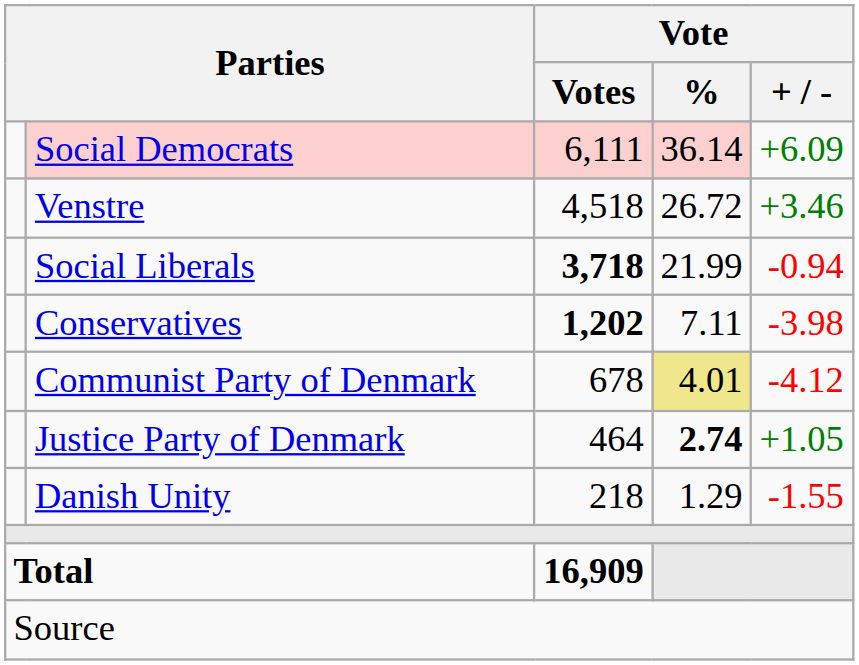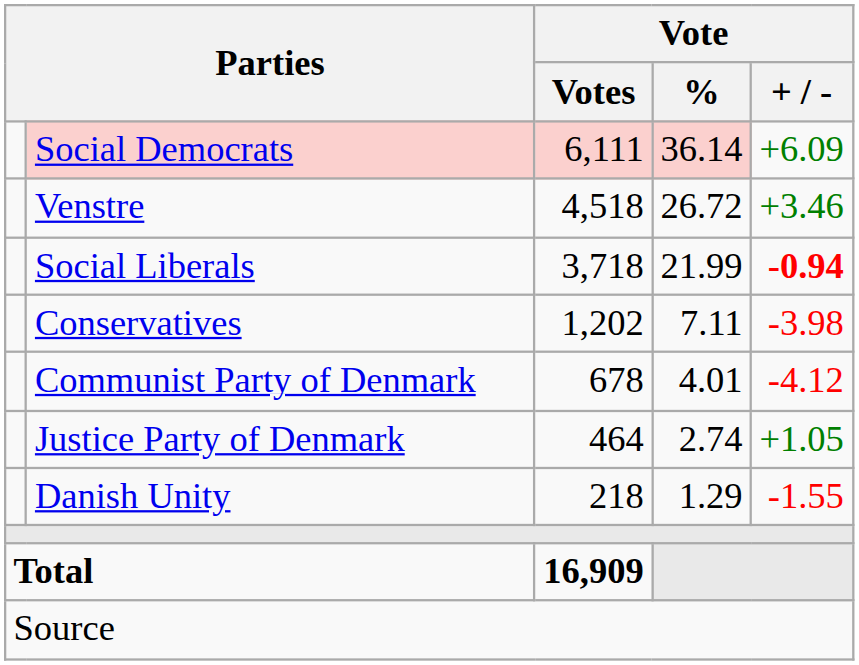(603, 264) bold -> (603, 264) normal
(806, 264) normal -> (806, 264) bold
(603, 322) bold -> (603, 322) normal
(711, 380) khaki background -> (711, 380) no background
(711, 438) bold -> (711, 438) normal
